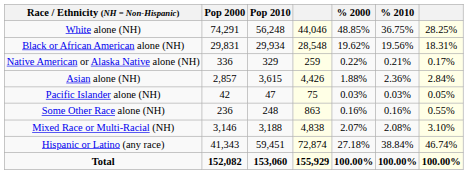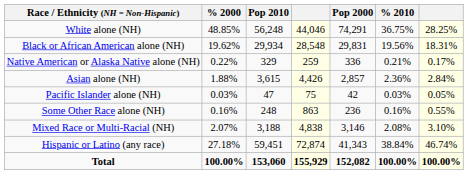columns swapped: (225, 12) <-> (354, 12)
